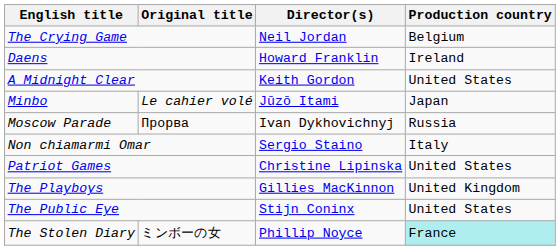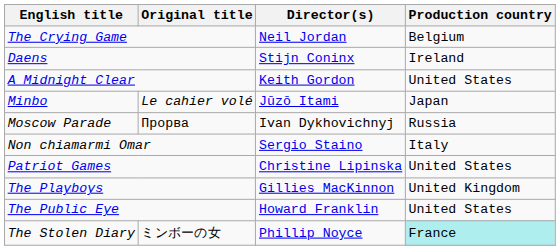(319, 59) Howard Franklin -> (307, 59) Stijn Coninx
(307, 210) Stijn Coninx -> (319, 210) Howard Franklin
